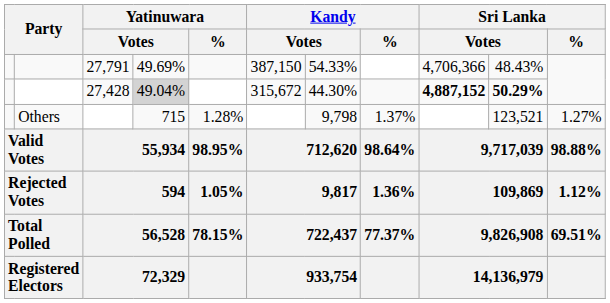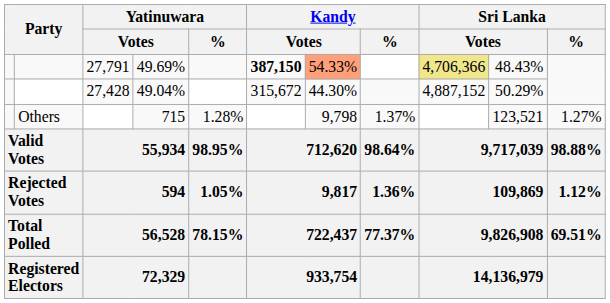(276, 66) normal -> (276, 66) bold
(333, 66) no background -> (333, 66) lightsalmon background
(454, 66) no background -> (454, 66) khaki background
(161, 91) lightgrey background -> (161, 91) no background
(454, 91) bold -> (454, 91) normal
(518, 91) bold -> (519, 91) normal
